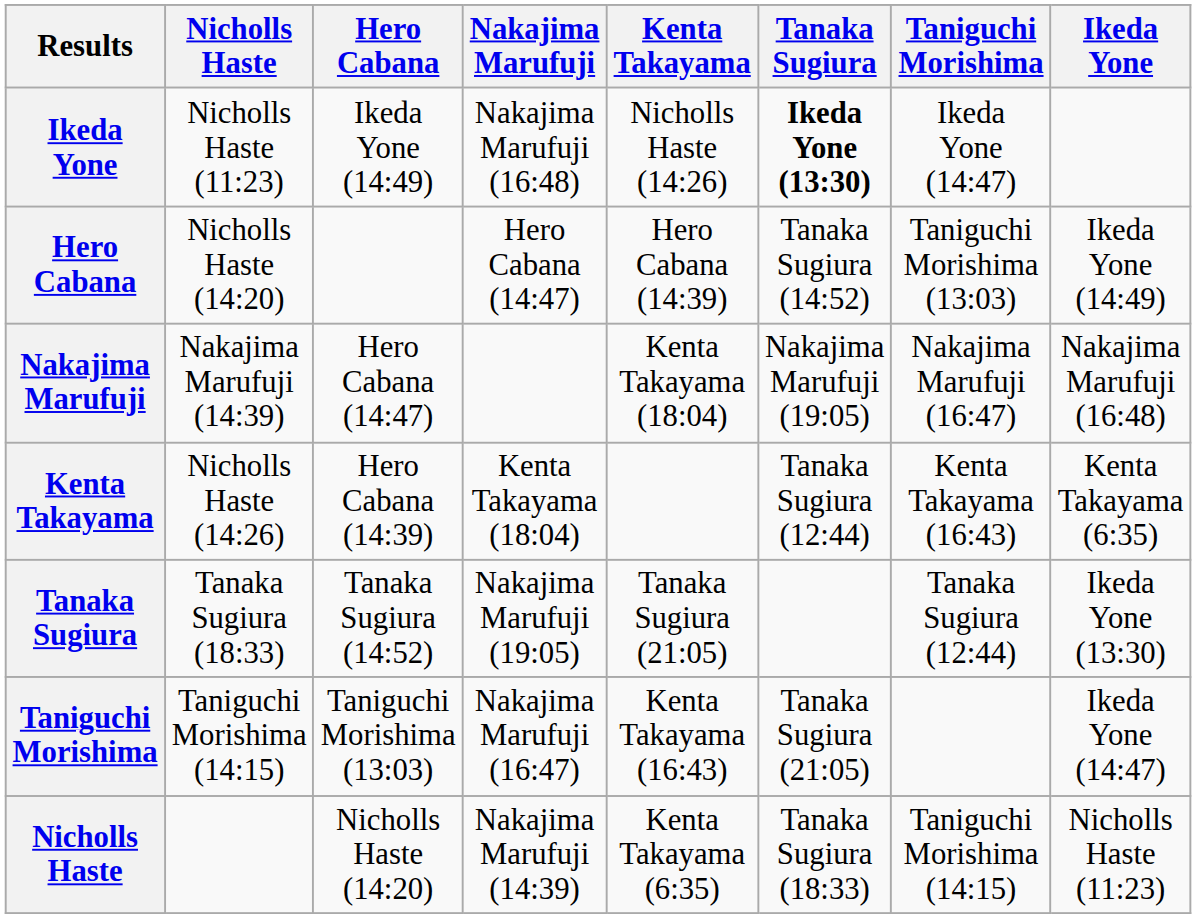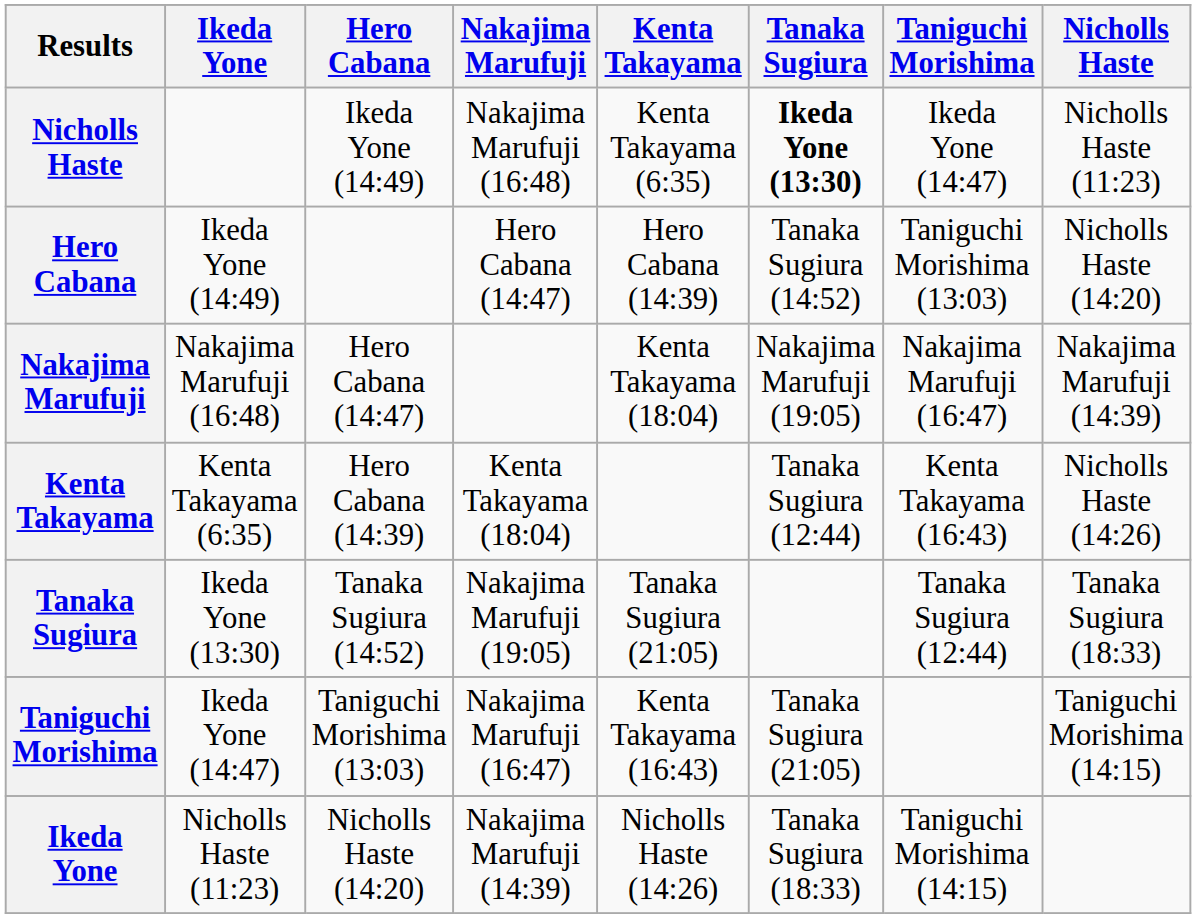columns swapped: (1121, 46) <-> (239, 46)
(85, 146) Ikeda Yone -> (85, 146) Nicholls Haste
(682, 146) Nicholls Haste (14:26) -> (673, 146) Kenta Takayama (6:35)
(85, 853) Nicholls Haste -> (85, 853) Ikeda Yone
(682, 853) Kenta Takayama (6:35) -> (673, 853) Nicholls Haste (14:26)
